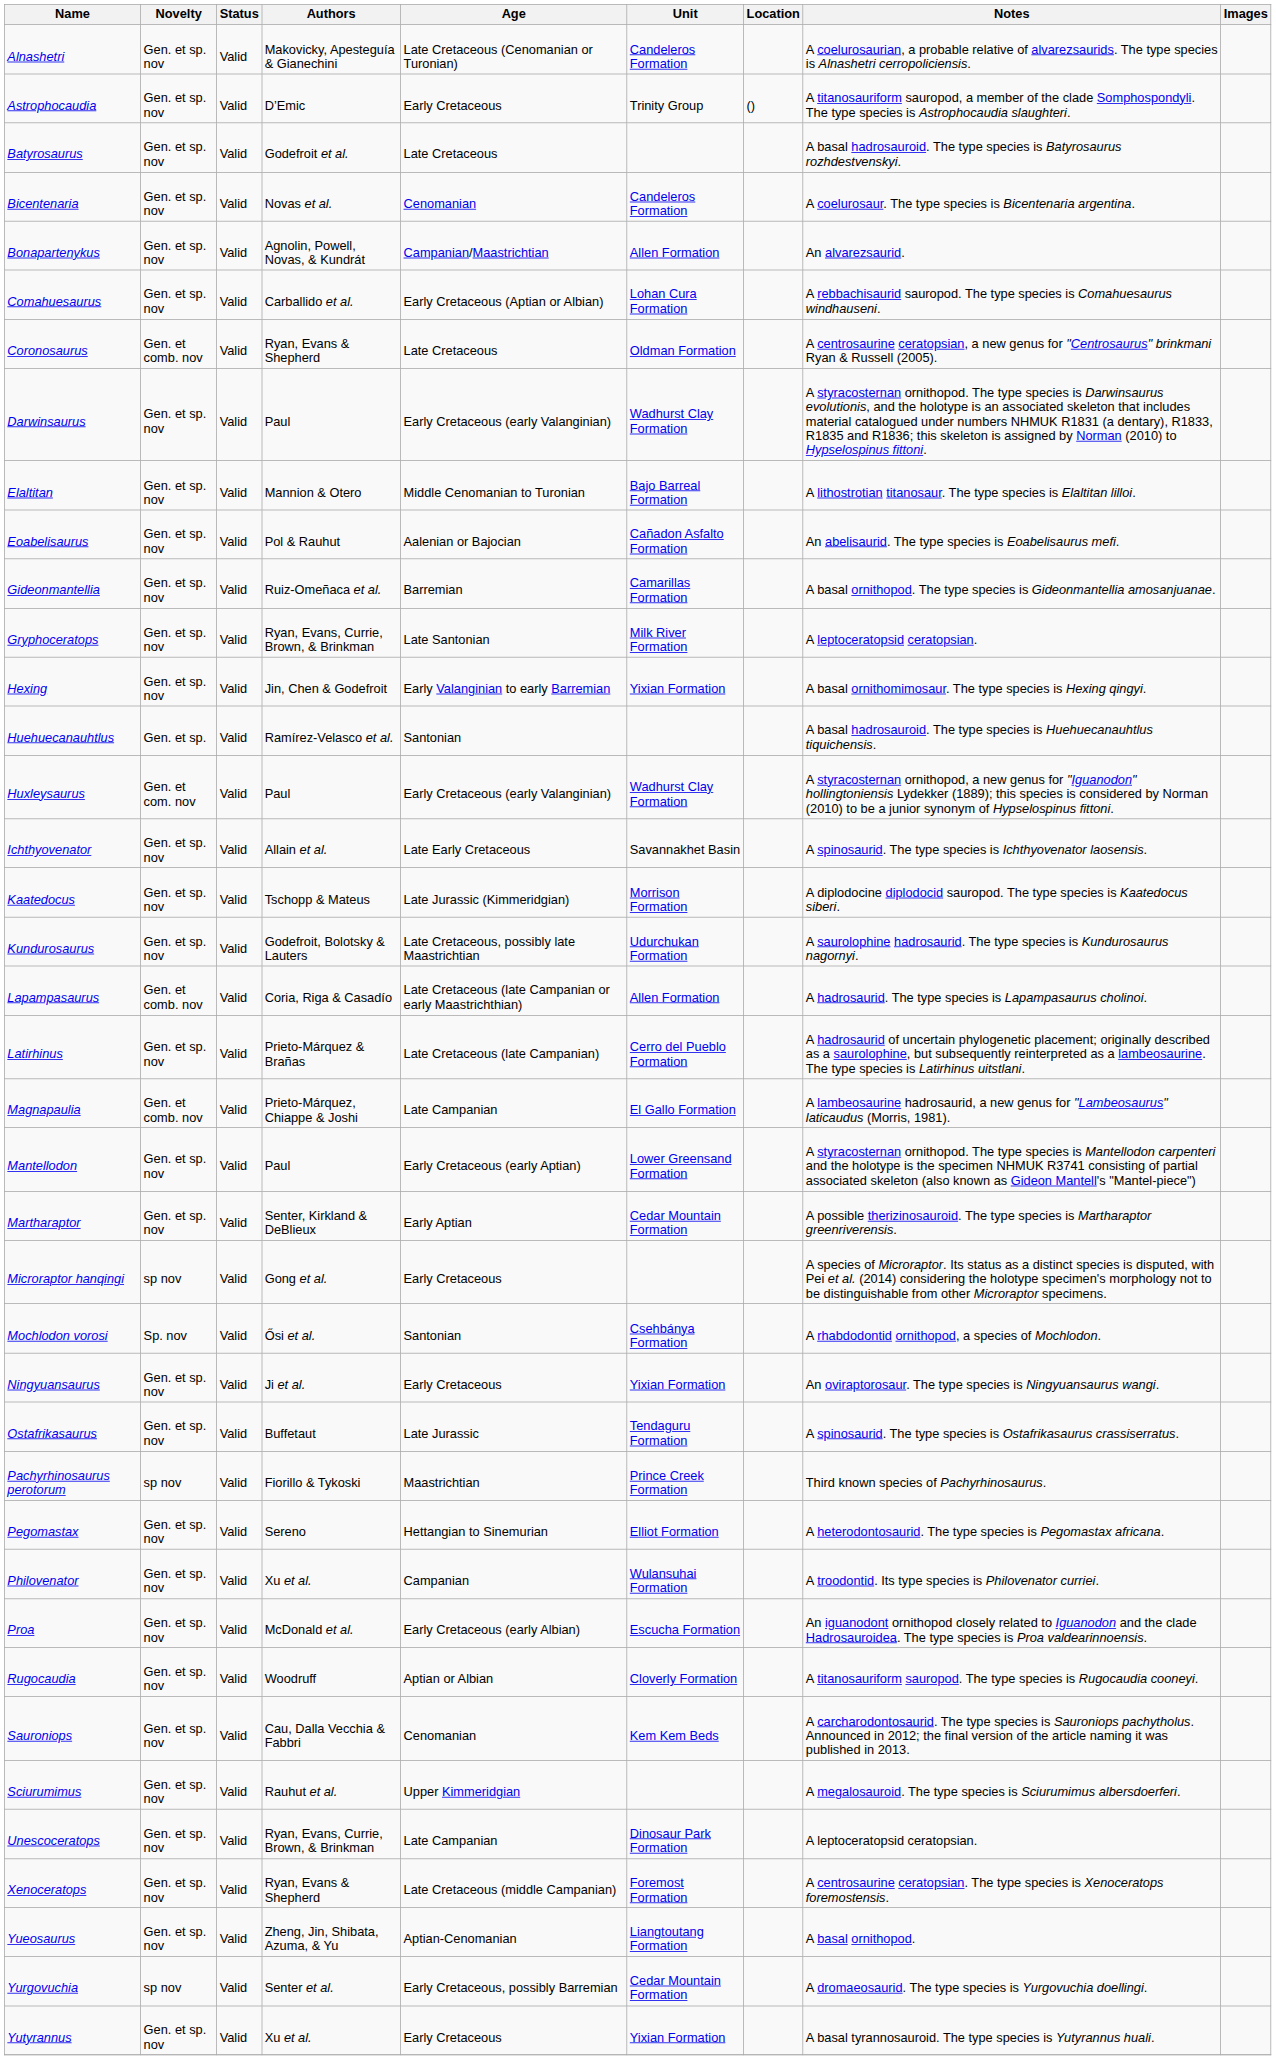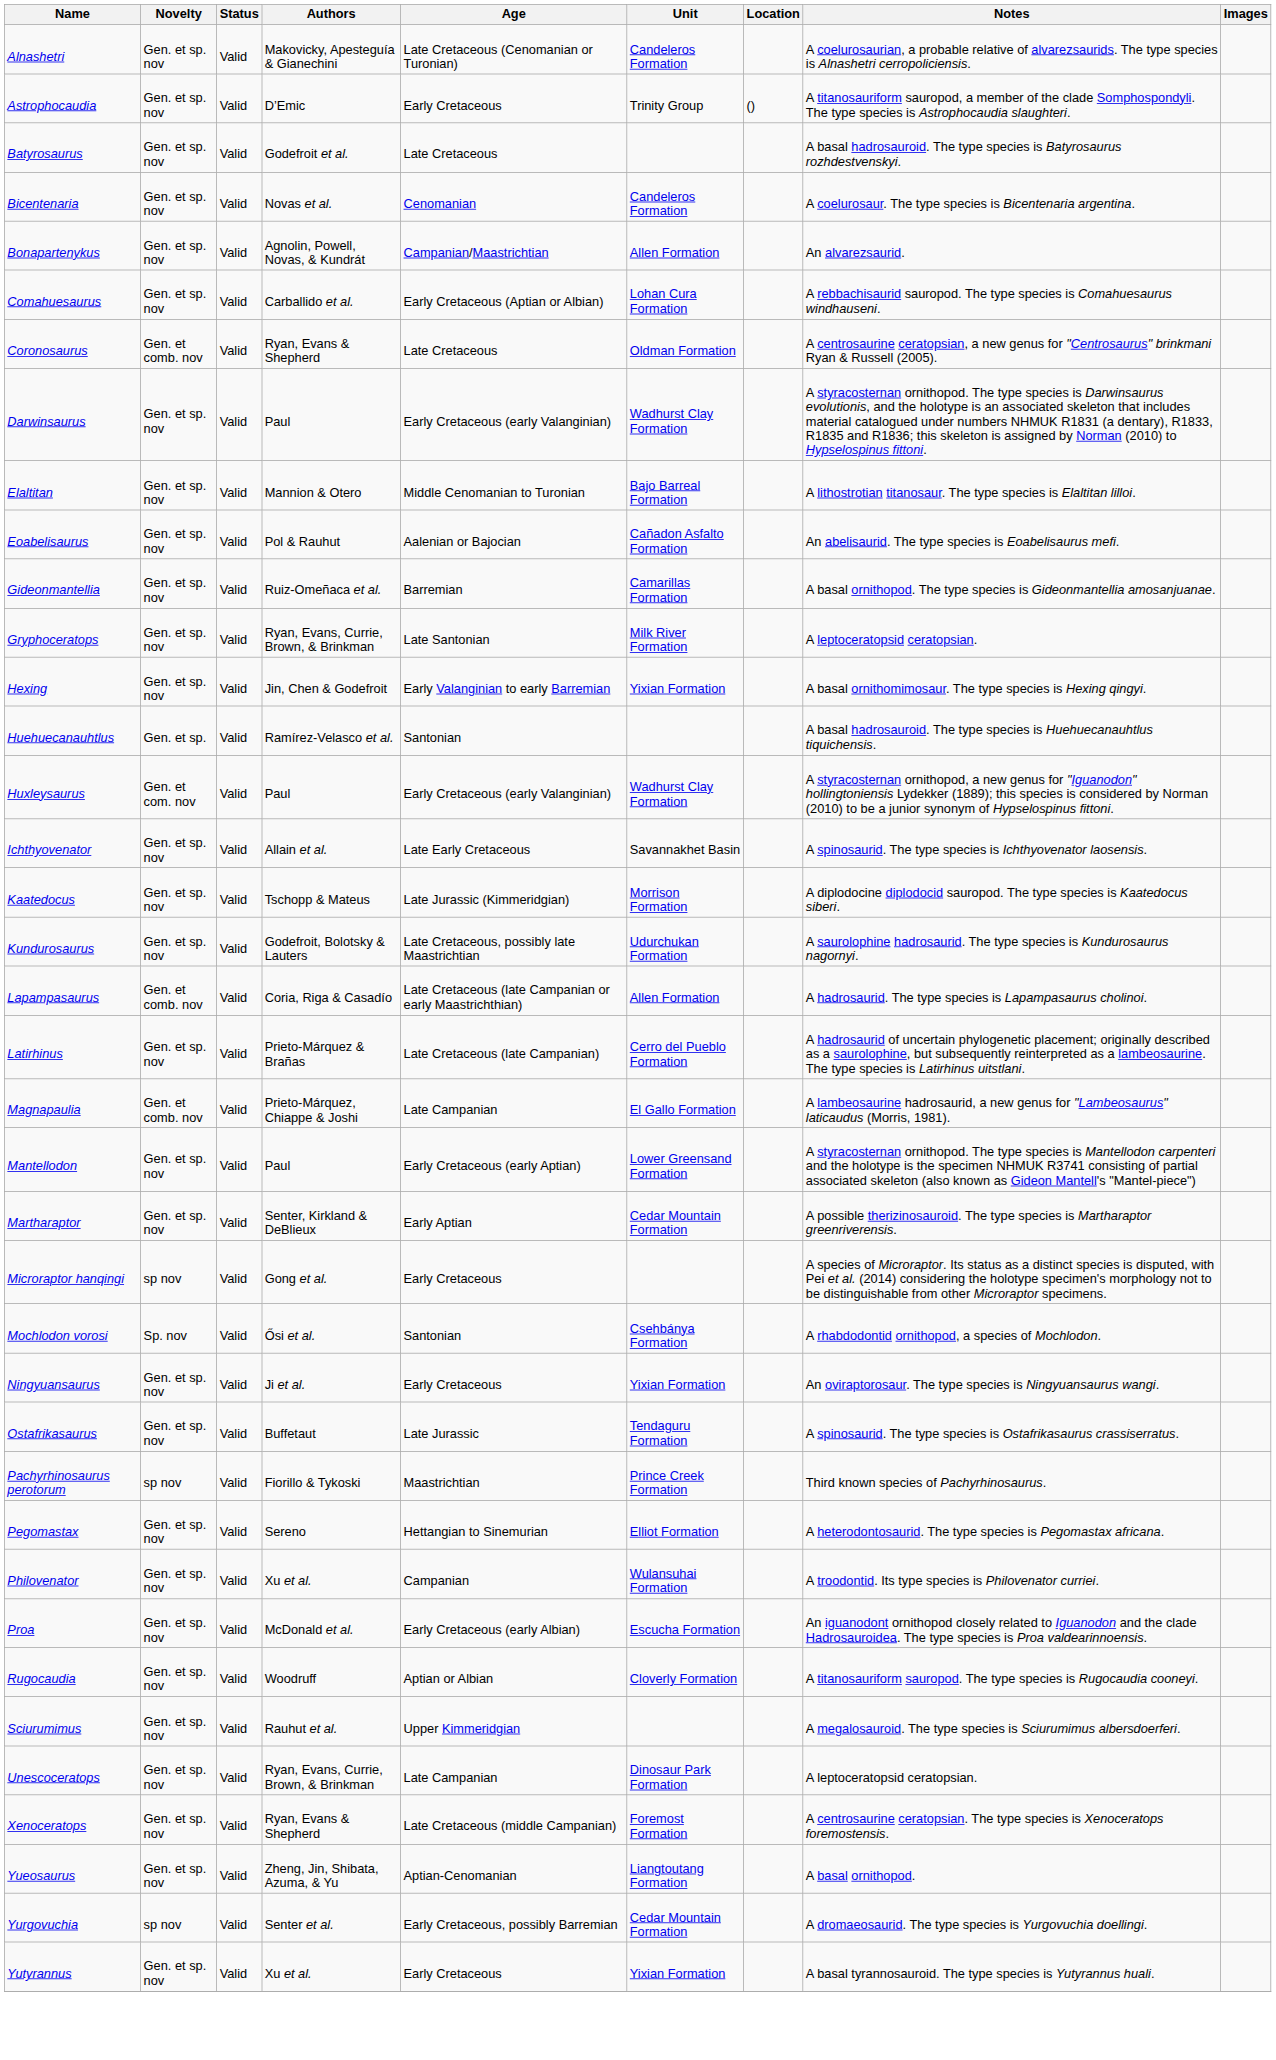- row: (40, 1735)
